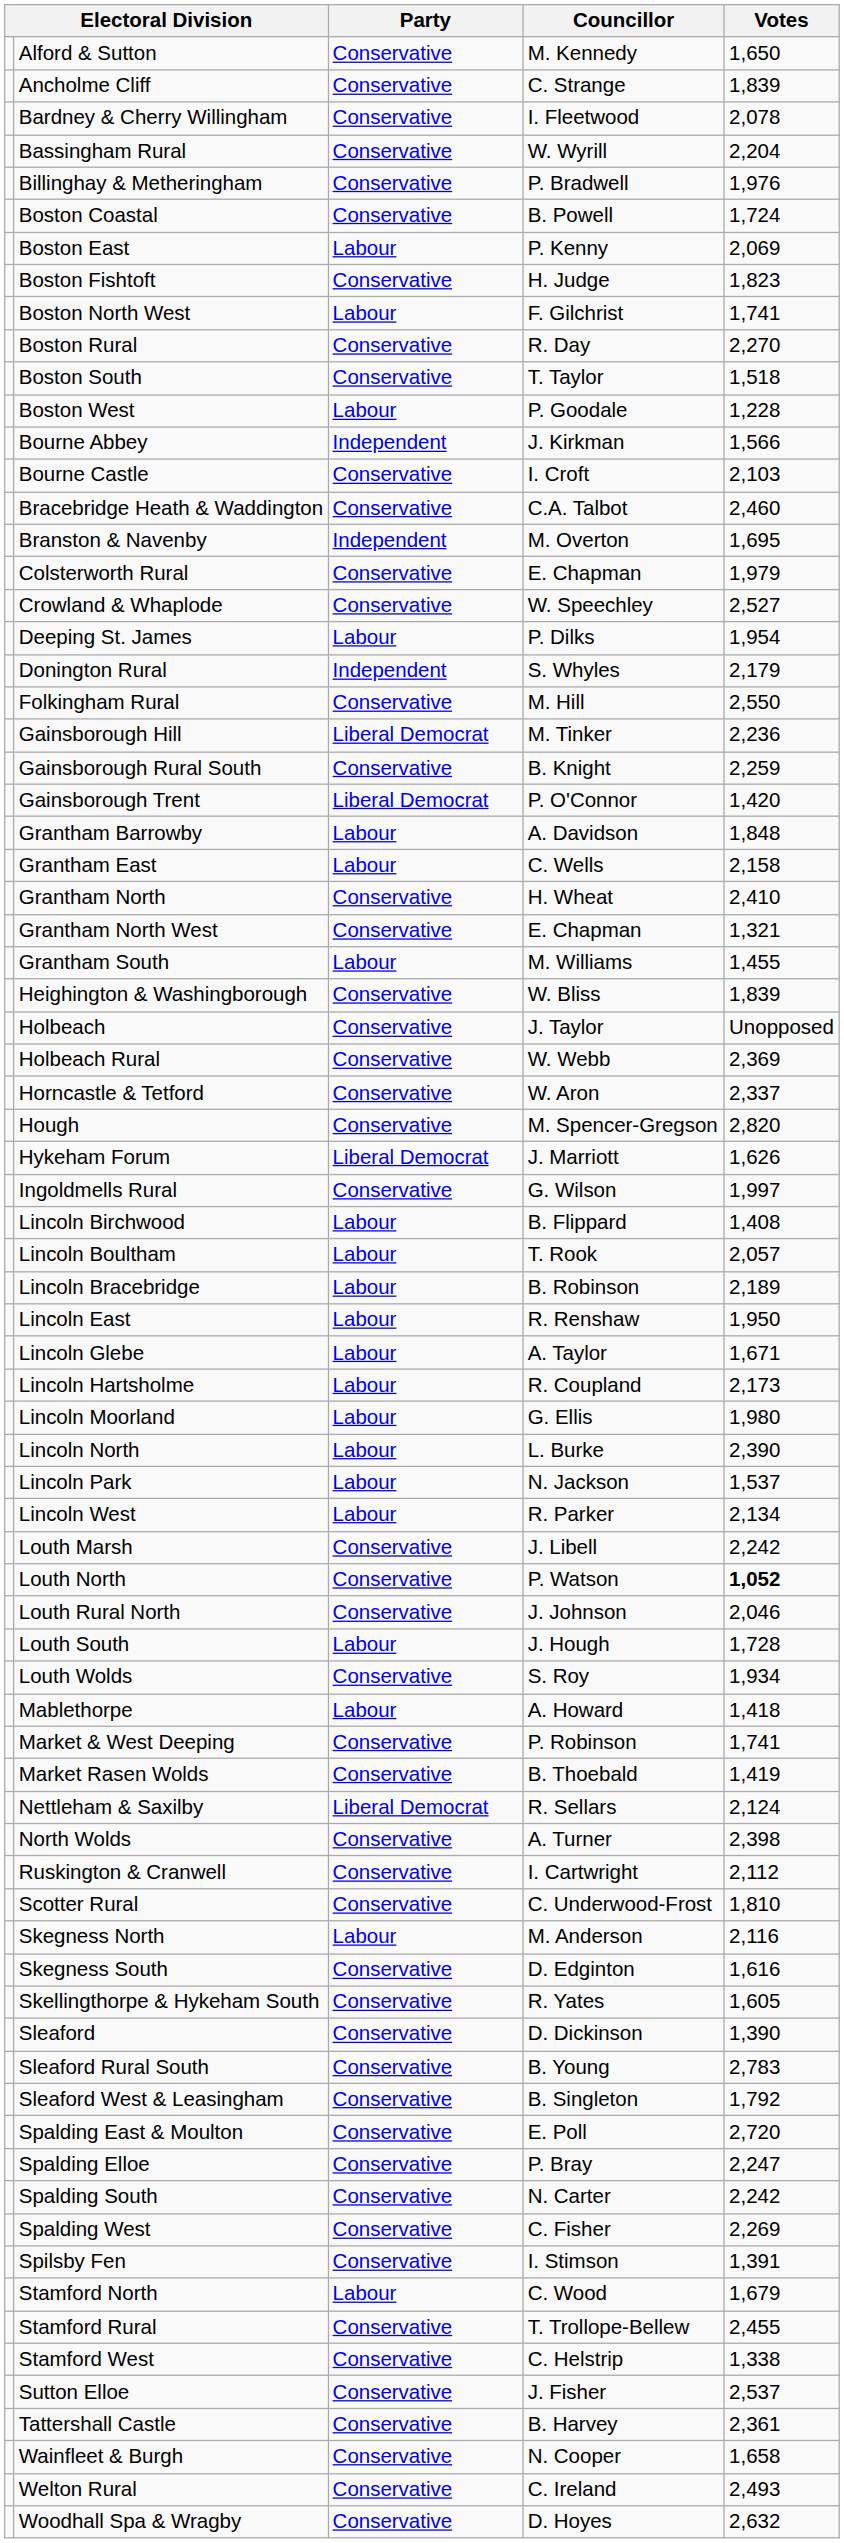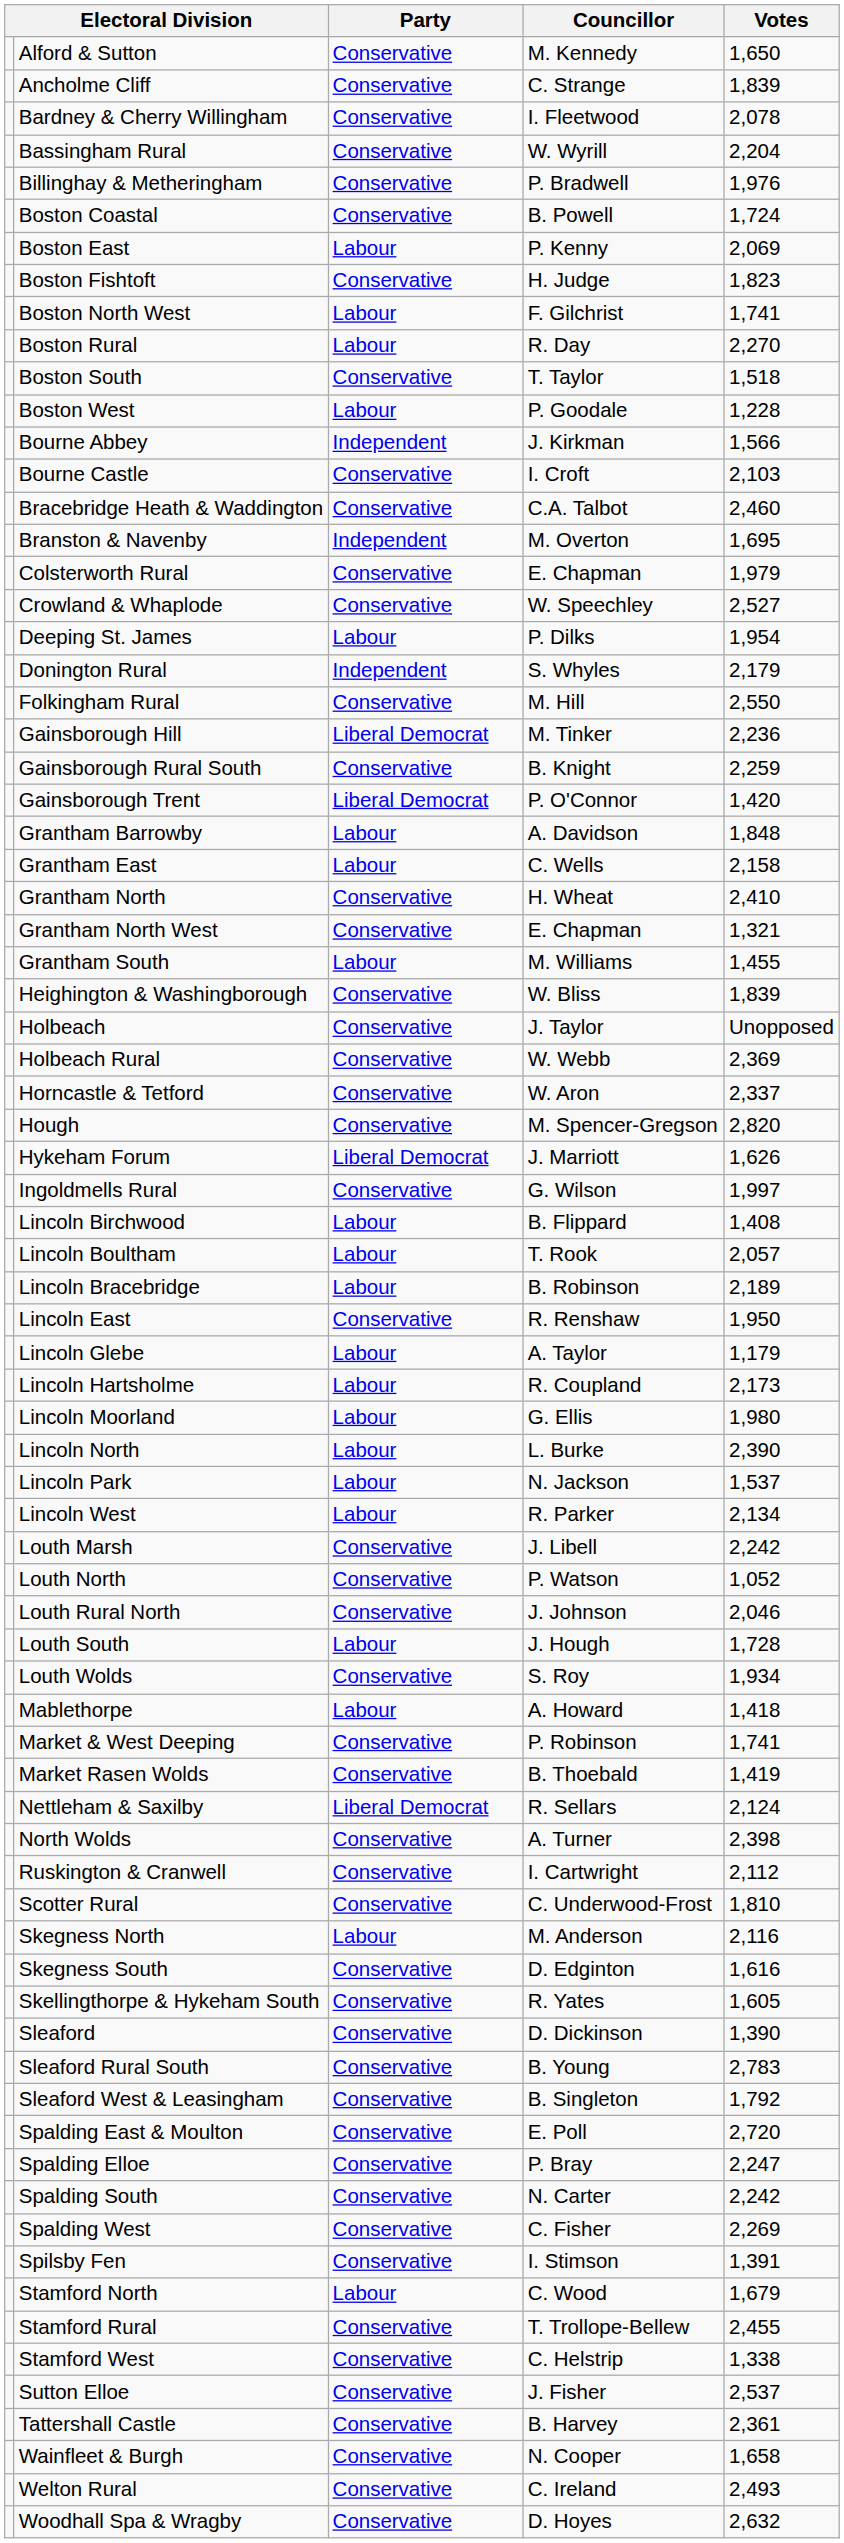(392, 345) Conservative -> (364, 345) Labour
(364, 1319) Labour -> (392, 1319) Conservative
(755, 1352) 1,671 -> (755, 1352) 1,179
(755, 1579) bold -> (755, 1579) normal
